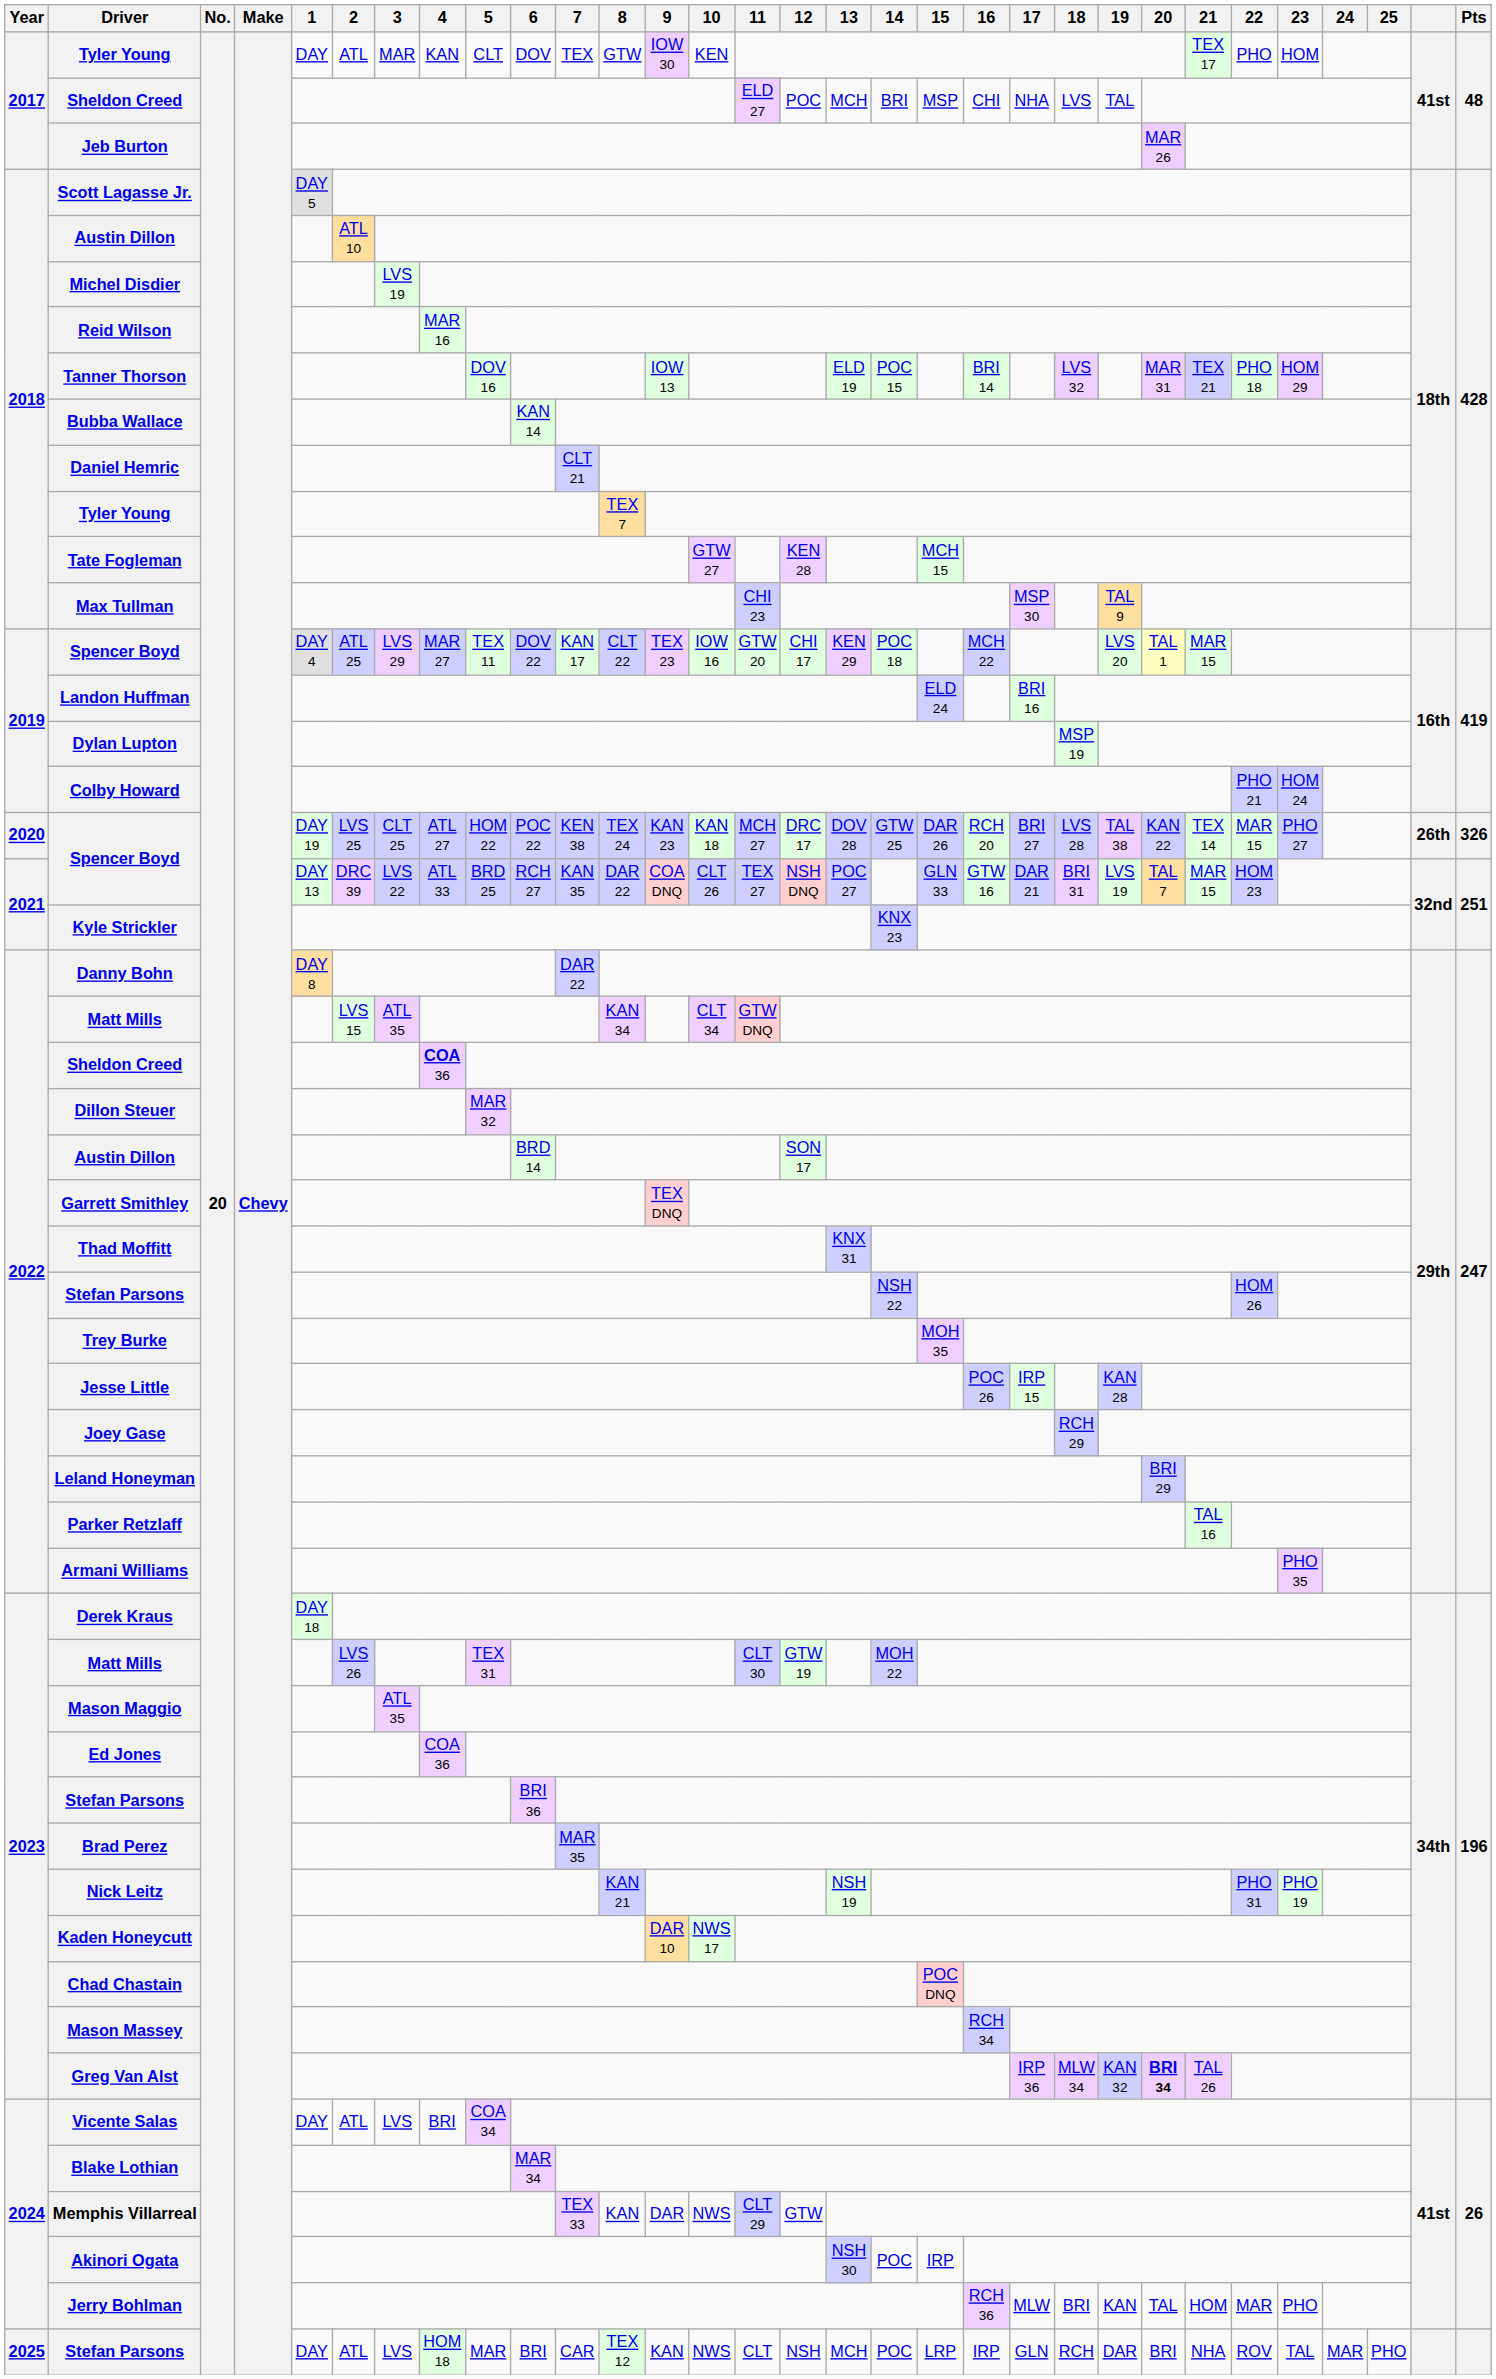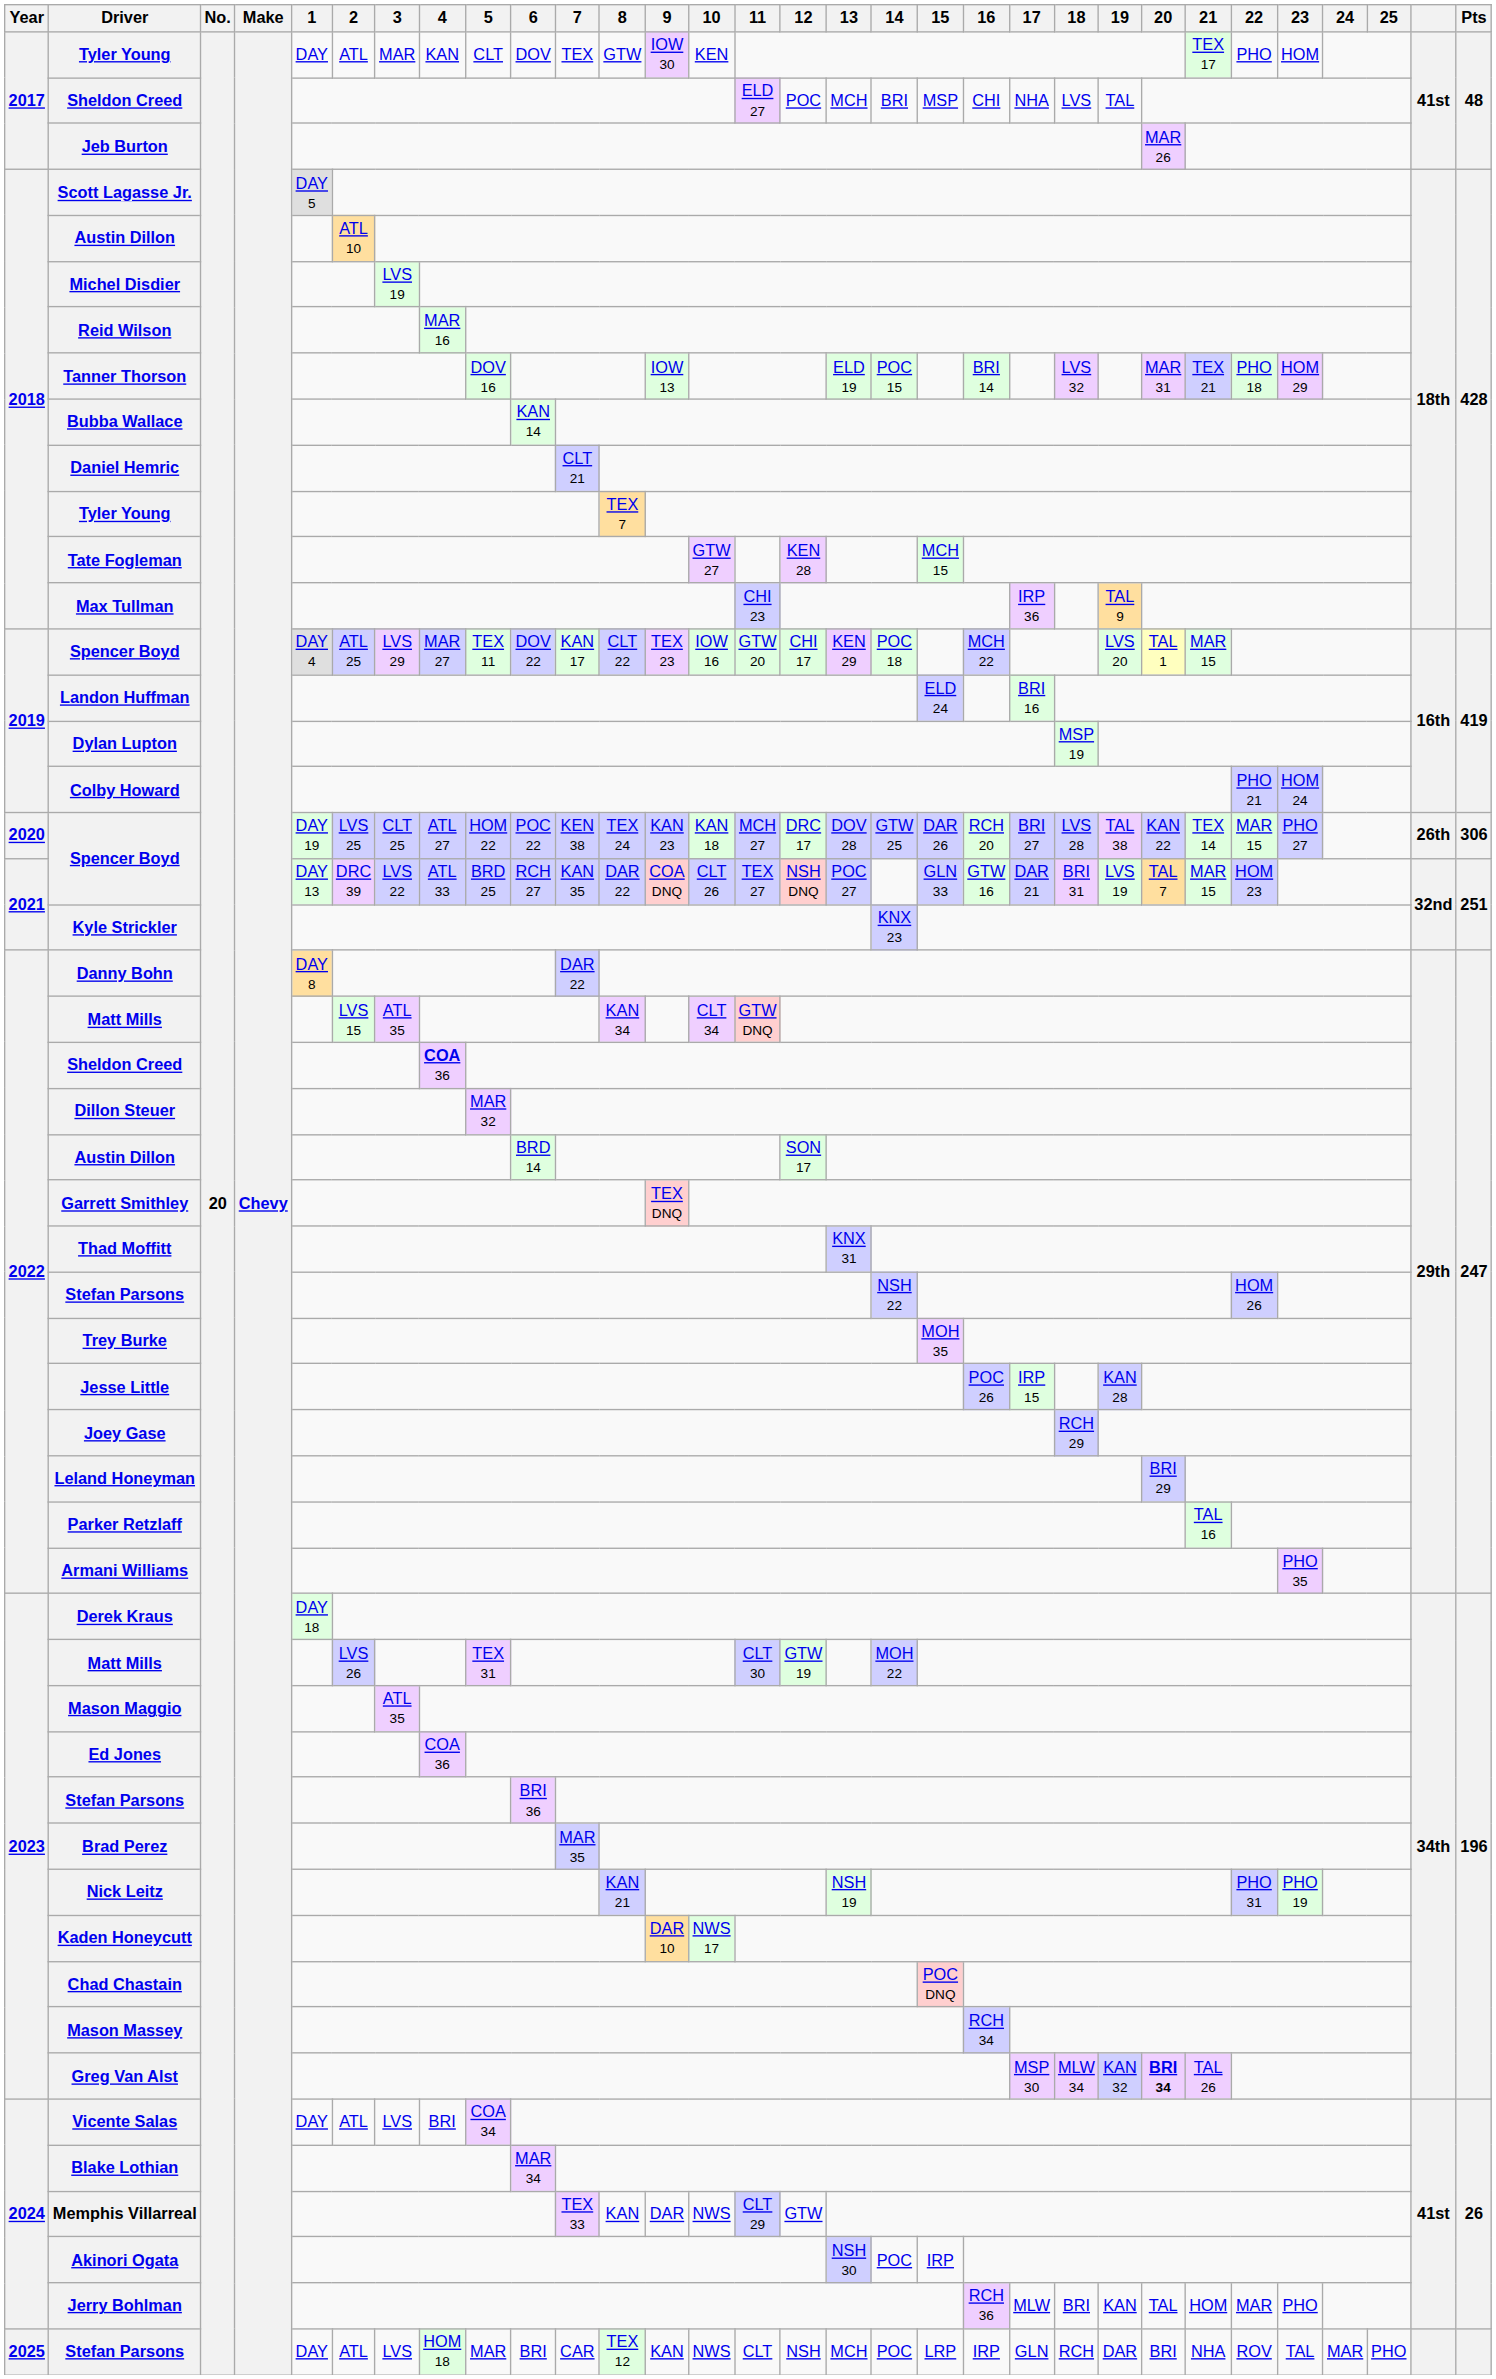(1032, 605) MSP 30 -> (1032, 605) IRP 36
(1474, 836) 326 -> (1474, 836) 306
(1032, 2075) IRP 36 -> (1032, 2075) MSP 30
